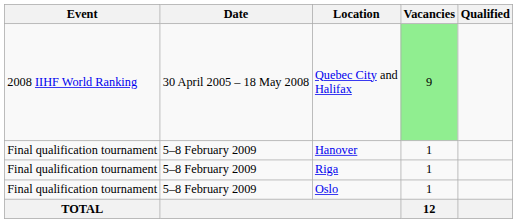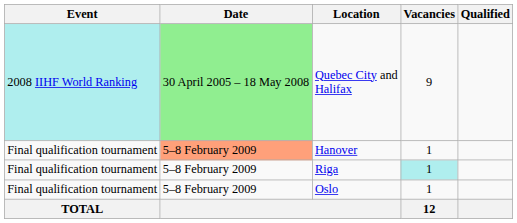(72, 82) no background -> (72, 82) paleturquoise background
(236, 82) no background -> (236, 82) lightgreen background
(429, 82) lightgreen background -> (429, 82) no background
(210, 150) no background -> (210, 150) lightsalmon background
(429, 169) no background -> (429, 169) paleturquoise background
